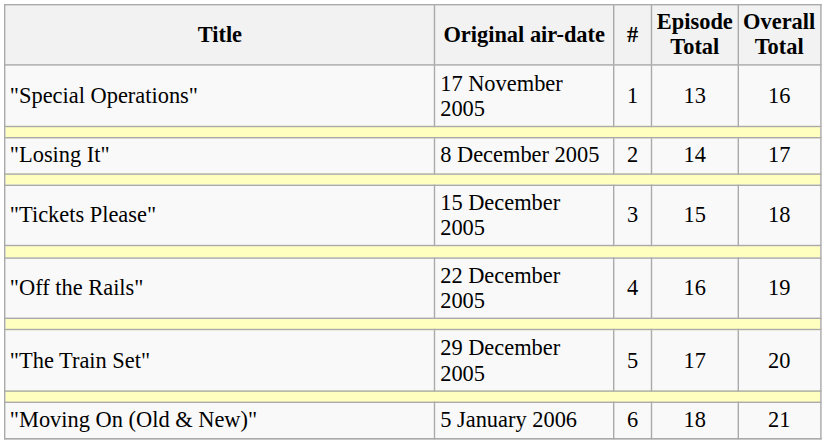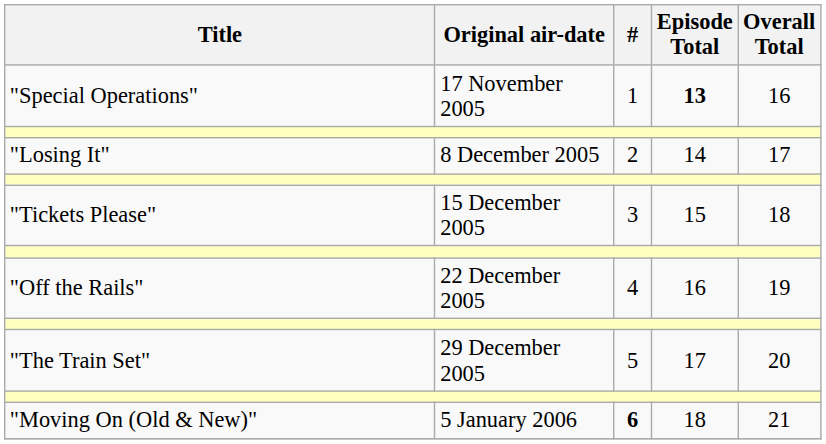(695, 95) normal -> (695, 95) bold
(633, 420) normal -> (633, 420) bold
